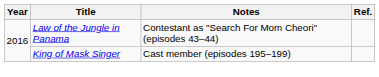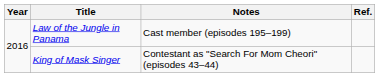(230, 33) Contestant as "Search For Mom Cheori" (episodes 43–44) -> (217, 33) Cast member (episodes 195–199)
(217, 54) Cast member (episodes 195–199) -> (230, 59) Contestant as "Search For Mom Cheori" (episodes 43–44)
